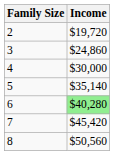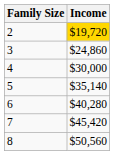(88, 31) no background -> (88, 31) gold background
(88, 104) lightgreen background -> (88, 104) no background
